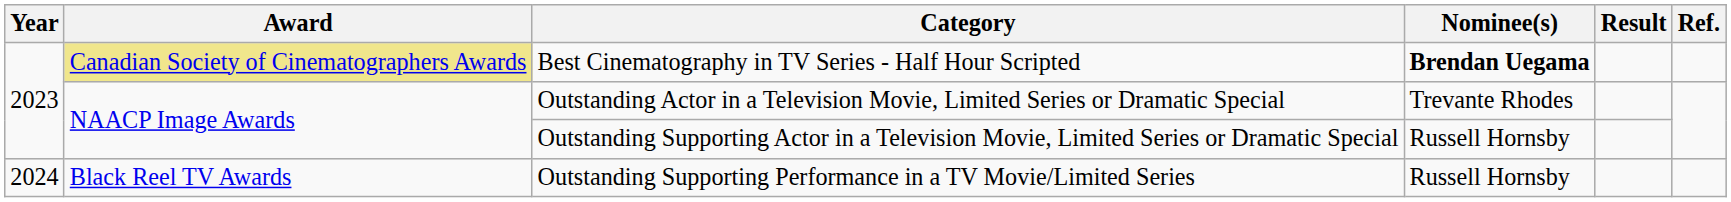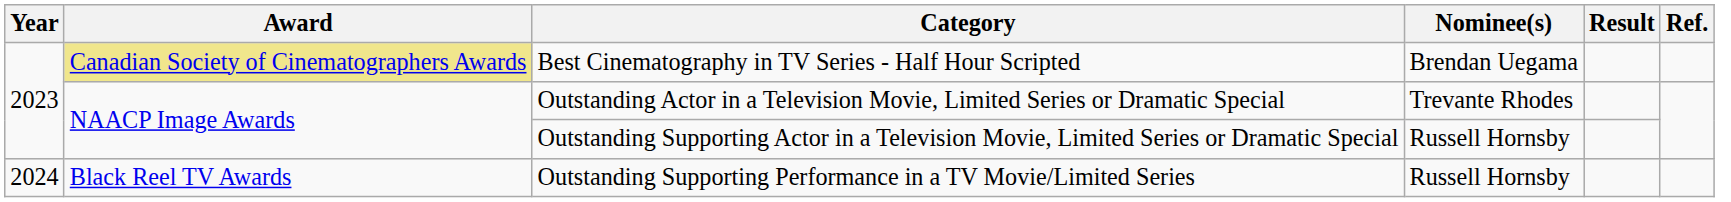(1500, 61) bold -> (1494, 61) normal
